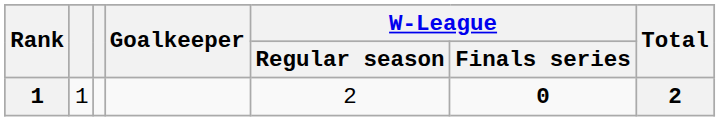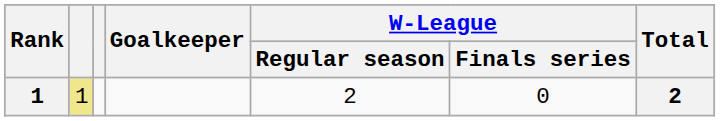(82, 97) no background -> (82, 97) khaki background
(543, 97) bold -> (543, 97) normal
